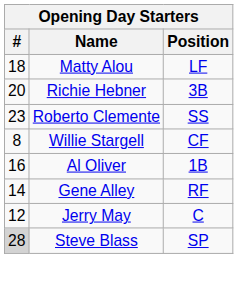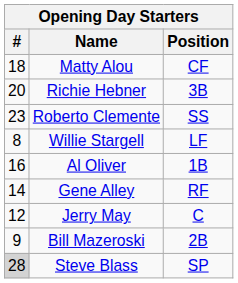(198, 66) LF -> (198, 66) CF
(198, 141) CF -> (198, 141) LF
+ row: (96, 240)
